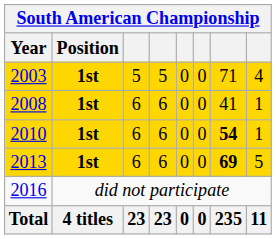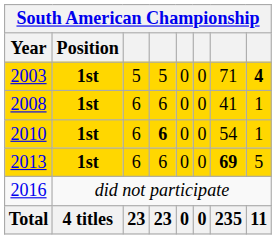(259, 76) normal -> (259, 76) bold
(163, 133) normal -> (163, 133) bold
(228, 133) bold -> (228, 133) normal
